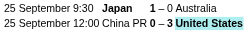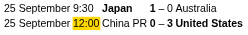(86, 23) no background -> (86, 23) gold background
(209, 23) paleturquoise background -> (209, 23) no background
